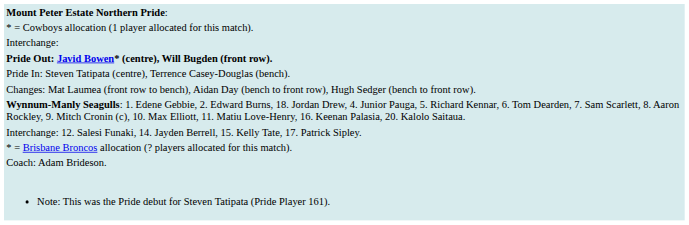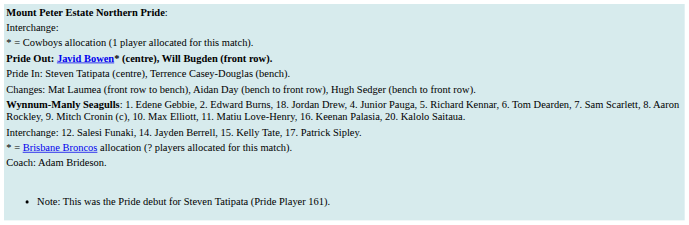(130, 27) * = Cowboys allocation (1 player allocated for this match). -> (32, 27) Interchange:
(32, 43) Interchange: -> (130, 43) * = Cowboys allocation (1 player allocated for this match).
